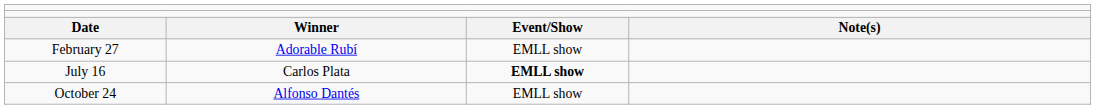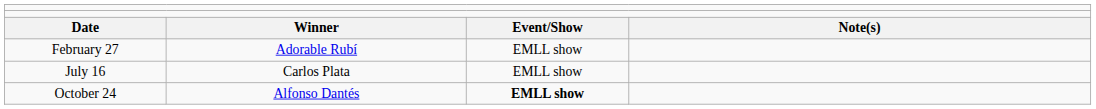(547, 71) bold -> (547, 71) normal
(547, 93) normal -> (547, 93) bold
